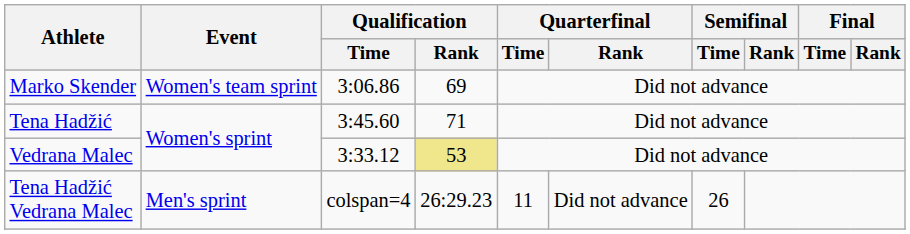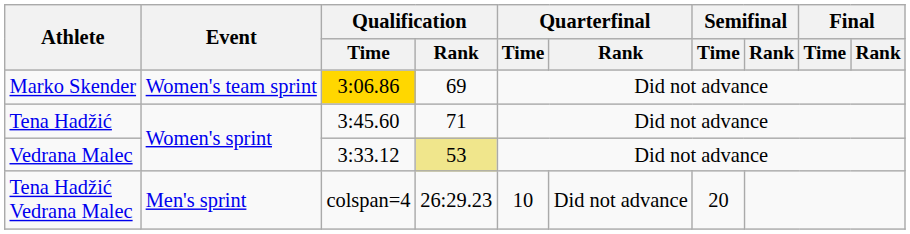(368, 87) no background -> (368, 87) gold background
(523, 200) 11 -> (523, 200) 10
(718, 200) 26 -> (718, 200) 20
